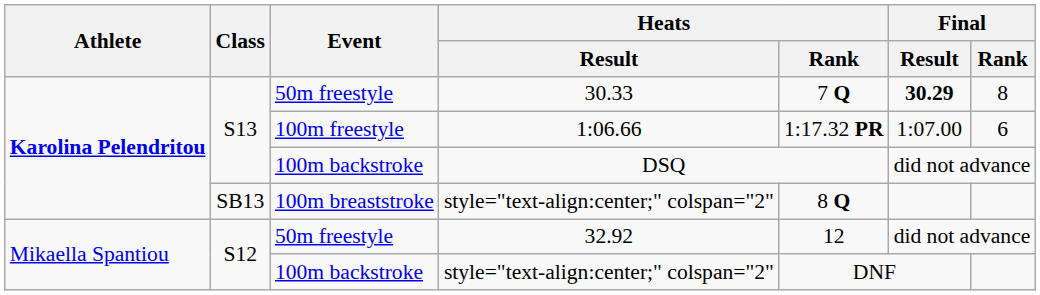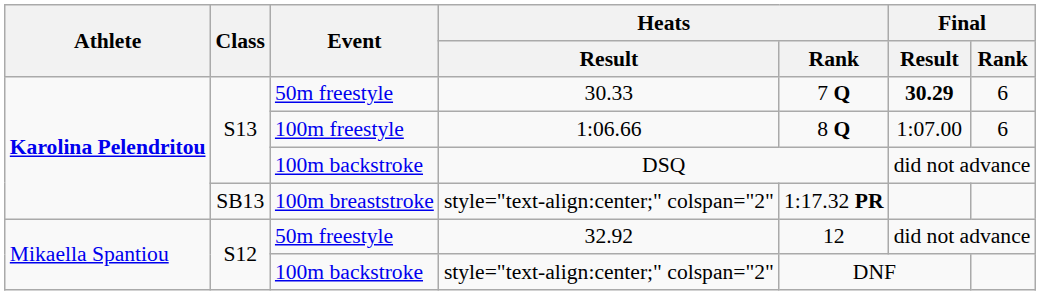(1003, 93) 8 -> (1003, 93) 6
(834, 129) 1:17.32 PR -> (834, 129) 8 Q
(834, 200) 8 Q -> (834, 200) 1:17.32 PR
